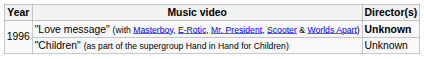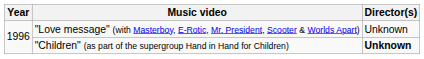(388, 29) bold -> (386, 29) normal
(386, 45) normal -> (388, 45) bold
